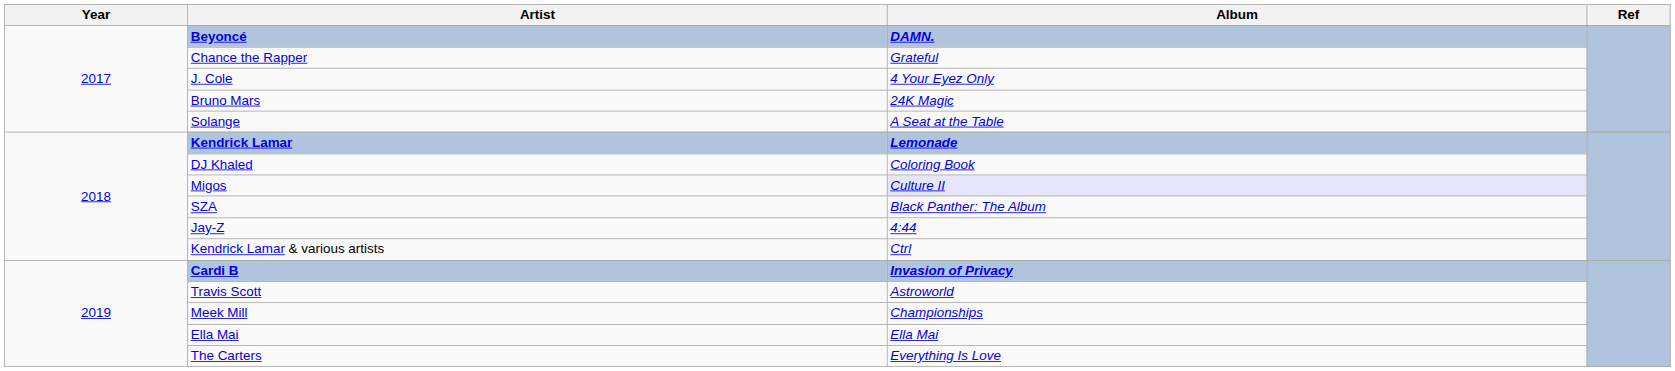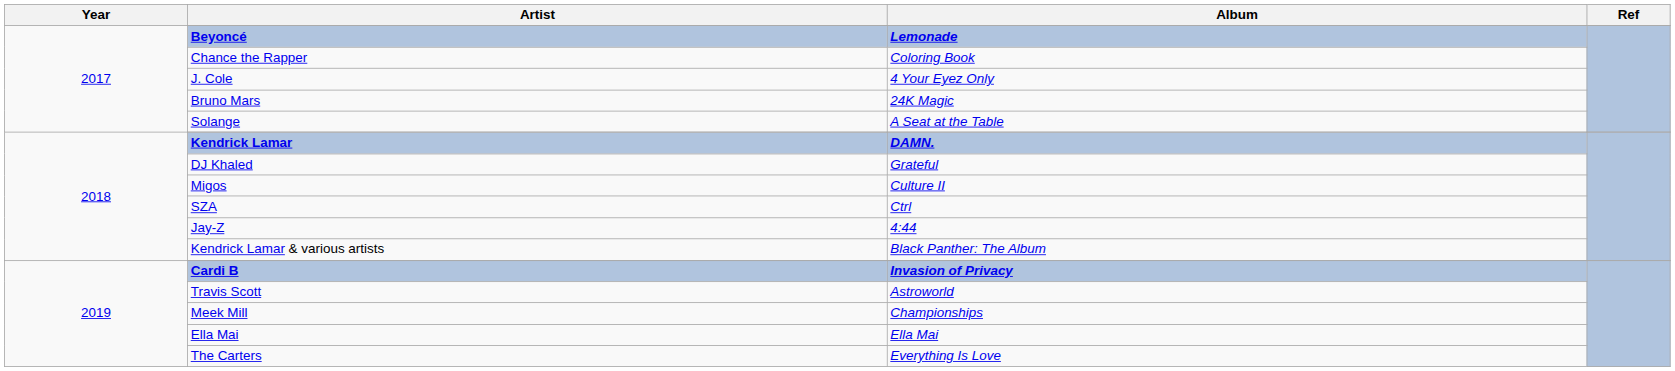(912, 36) DAMN. -> (924, 36) Lemonade
(914, 57) Grateful -> (933, 57) Coloring Book
(924, 143) Lemonade -> (912, 143) DAMN.
(933, 164) Coloring Book -> (914, 164) Grateful
(918, 185) lavender background -> (918, 185) no background
(968, 206) Black Panther: The Album -> (901, 206) Ctrl
(901, 249) Ctrl -> (968, 249) Black Panther: The Album
